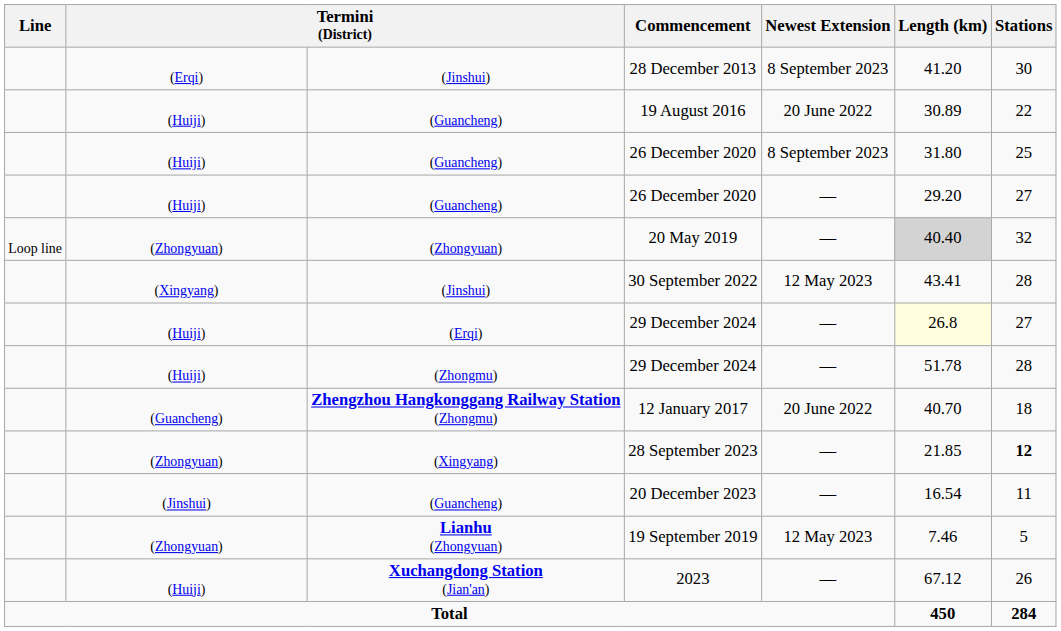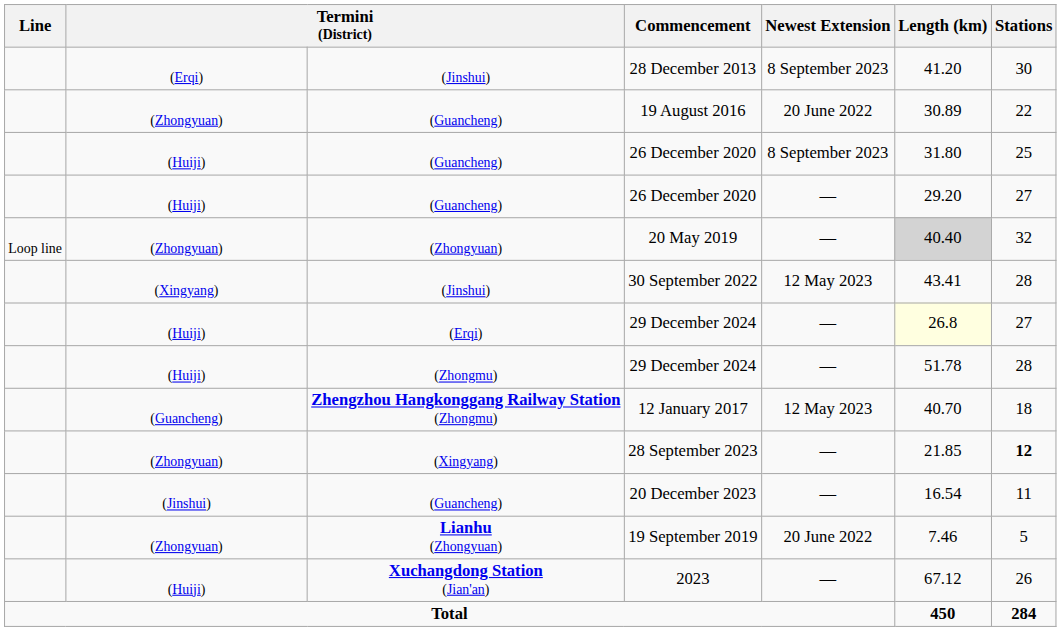(187, 120) (Huiji) -> (187, 120) (Zhongyuan)
(828, 408) 20 June 2022 -> (828, 408) 12 May 2023
(828, 536) 12 May 2023 -> (828, 536) 20 June 2022
